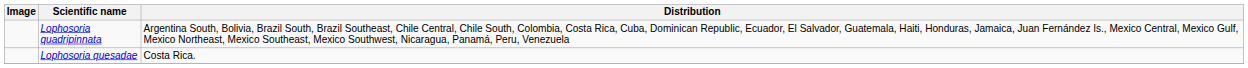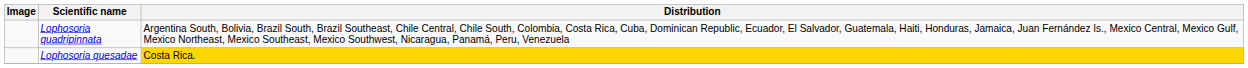(170, 55) no background -> (170, 55) gold background
